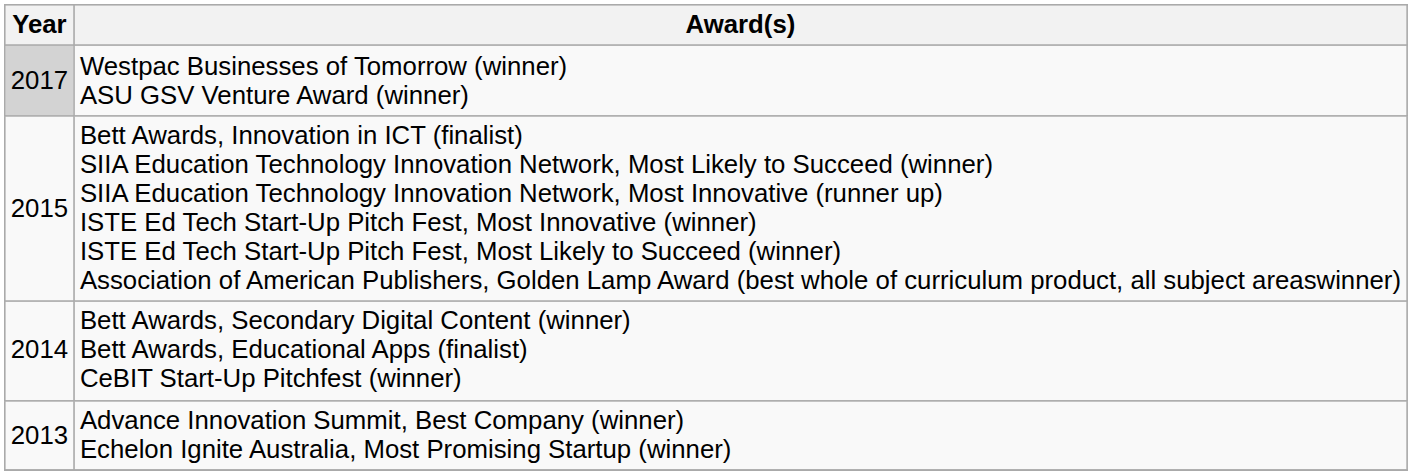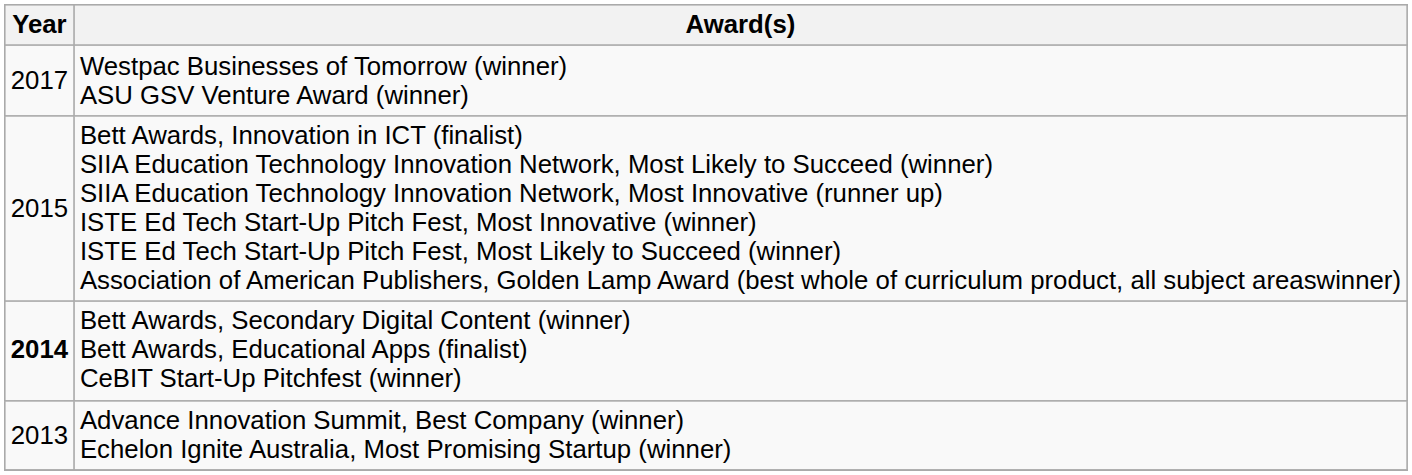(39, 80) lightgrey background -> (39, 80) no background
(39, 350) normal -> (39, 350) bold
